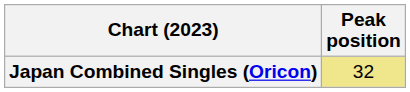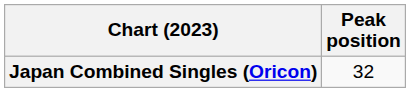(364, 71) khaki background -> (364, 71) no background
